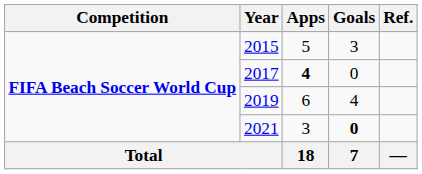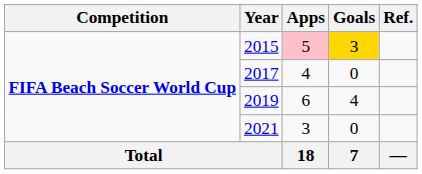(306, 45) no background -> (306, 45) pink background
(354, 45) no background -> (354, 45) gold background
(306, 73) bold -> (306, 73) normal
(354, 127) bold -> (354, 127) normal
